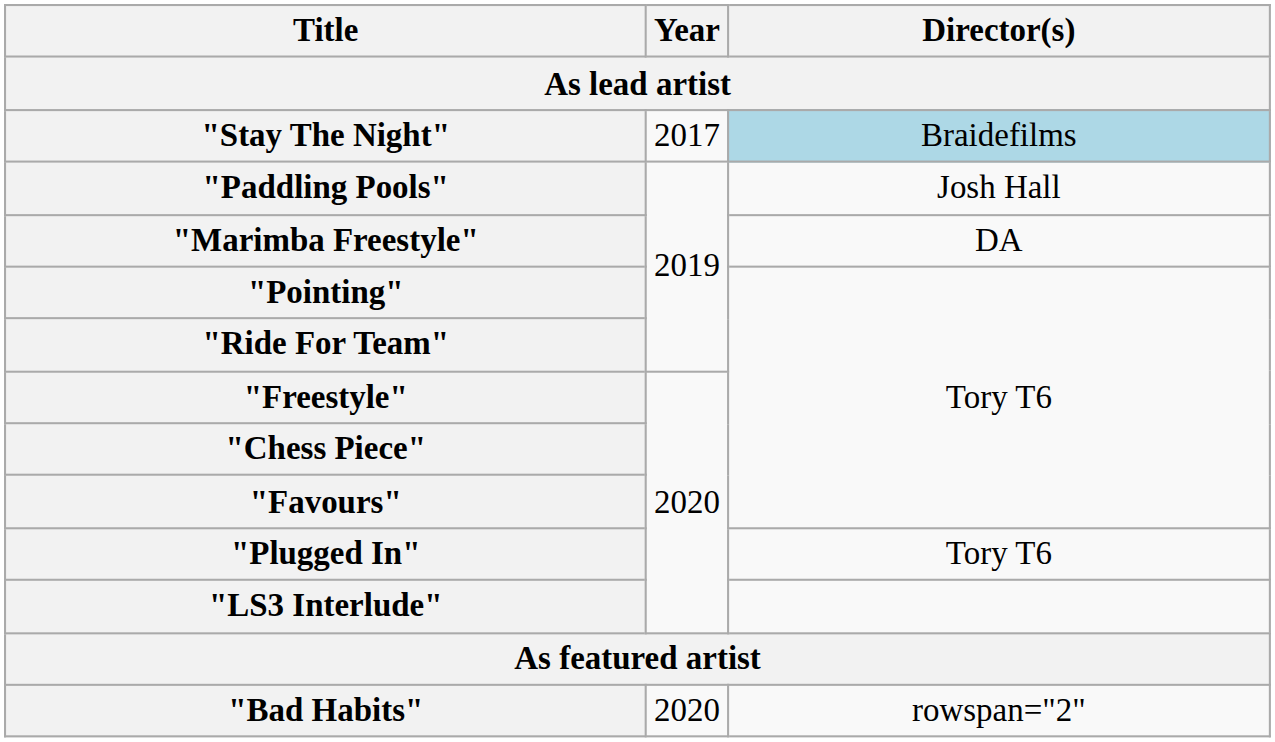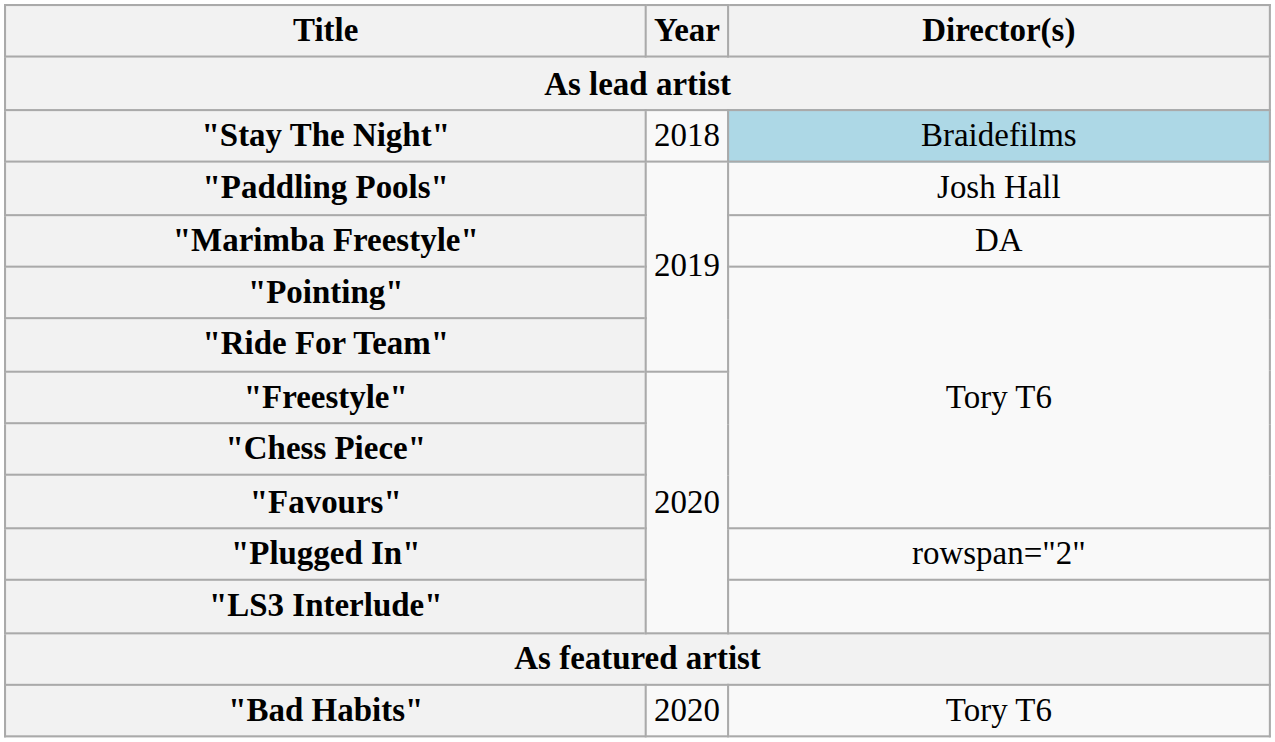(687, 135) 2017 -> (687, 135) 2018
(999, 553) Tory T6 -> (999, 553) rowspan="2"
(999, 710) rowspan="2" -> (999, 710) Tory T6
